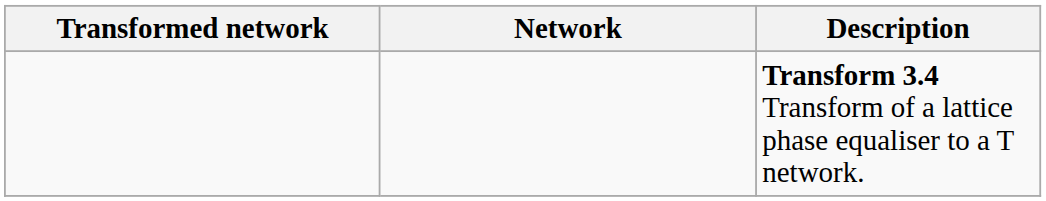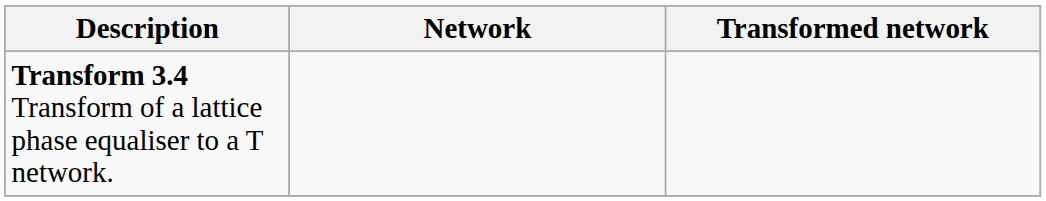columns swapped: (898, 28) <-> (193, 28)
